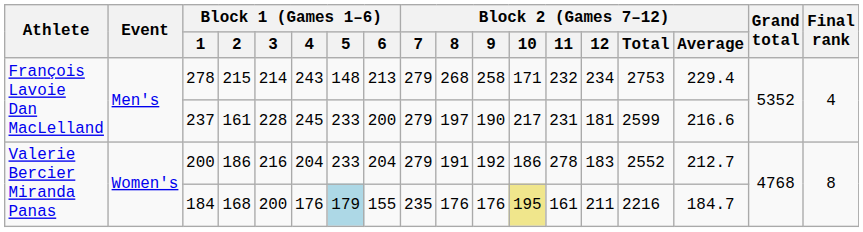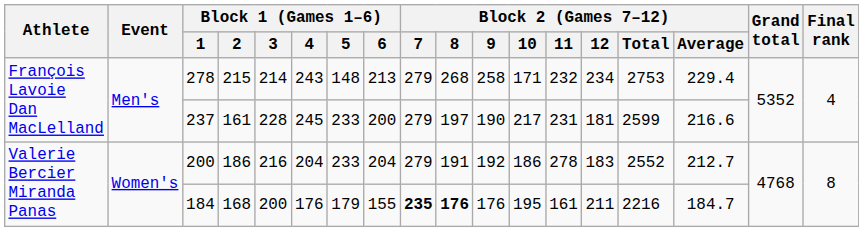(346, 205) lightblue background -> (346, 205) no background
(418, 205) normal -> (418, 205) bold
(455, 205) normal -> (455, 205) bold
(527, 205) khaki background -> (527, 205) no background
